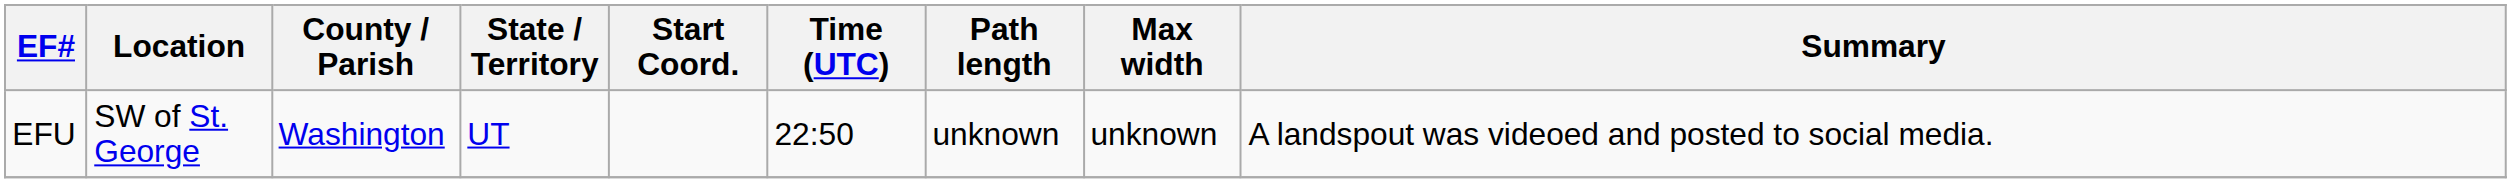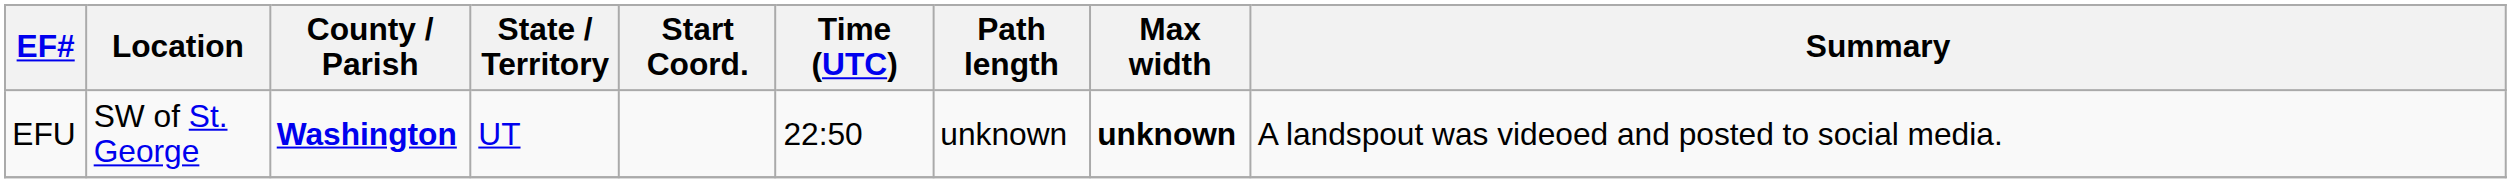(362, 133) normal -> (367, 133) bold
(1154, 133) normal -> (1167, 133) bold
